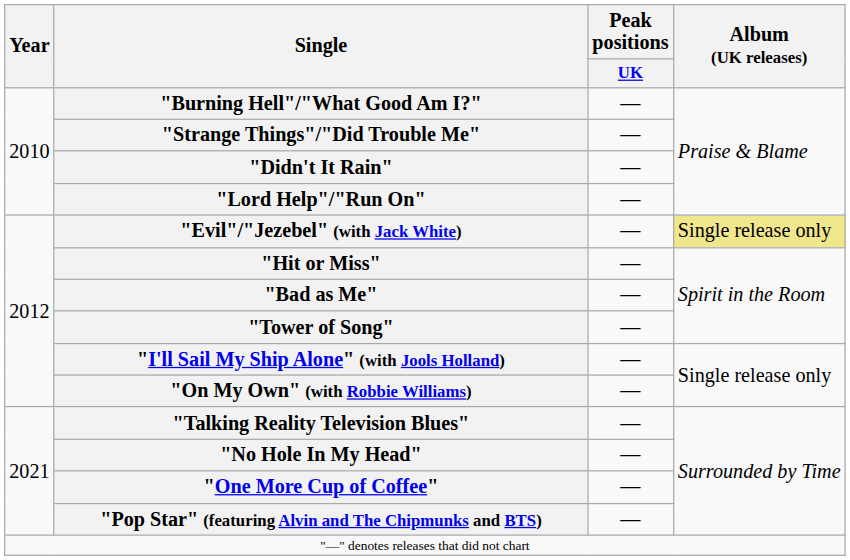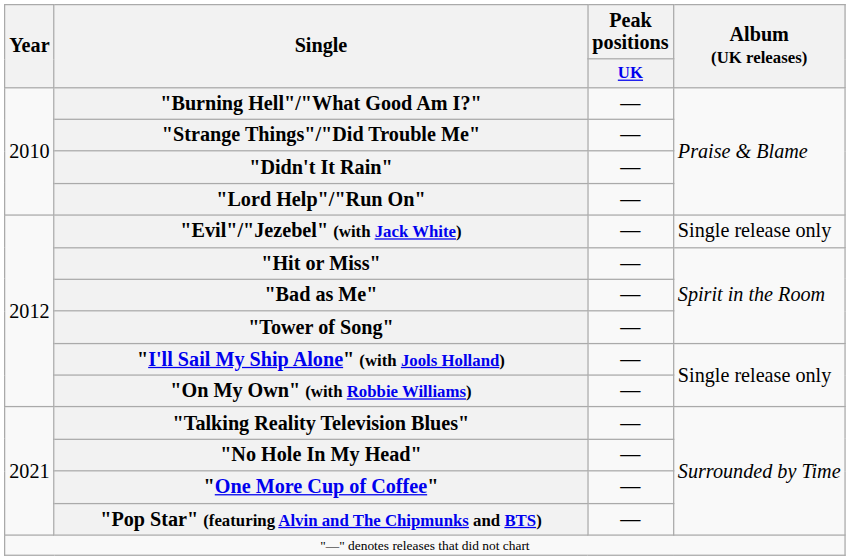(755, 231) khaki background -> (755, 231) no background
